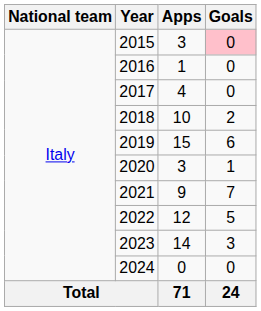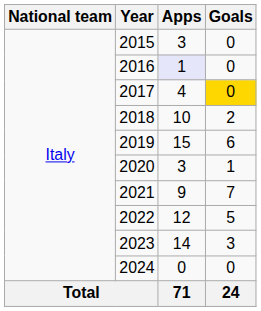(231, 42) pink background -> (231, 42) no background
(182, 67) no background -> (182, 67) lavender background
(231, 92) no background -> (231, 92) gold background
